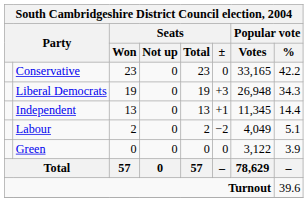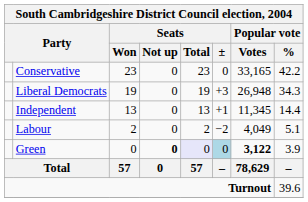(175, 149) normal -> (175, 149) bold
(207, 149) no background -> (207, 149) lavender background
(225, 149) no background -> (225, 149) lightblue background
(257, 149) normal -> (257, 149) bold
